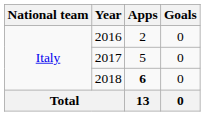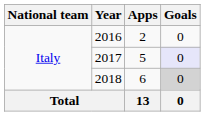(180, 57) no background -> (180, 57) lavender background
(143, 79) bold -> (143, 79) normal
(180, 79) no background -> (180, 79) lightgrey background
